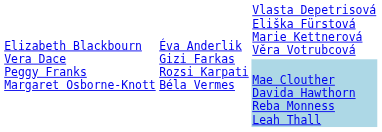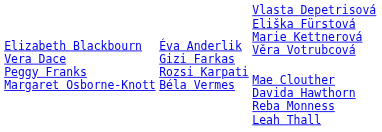(304, 100) lightblue background -> (304, 100) no background
